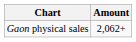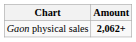(111, 28) normal -> (111, 28) bold
